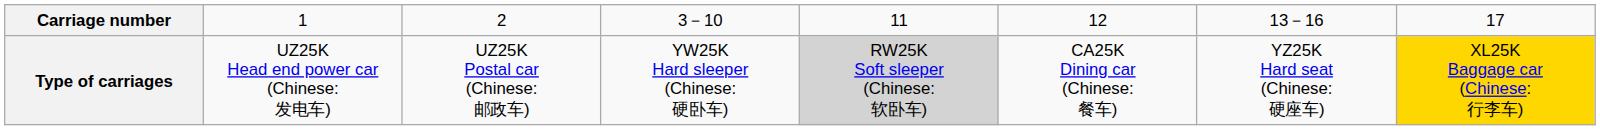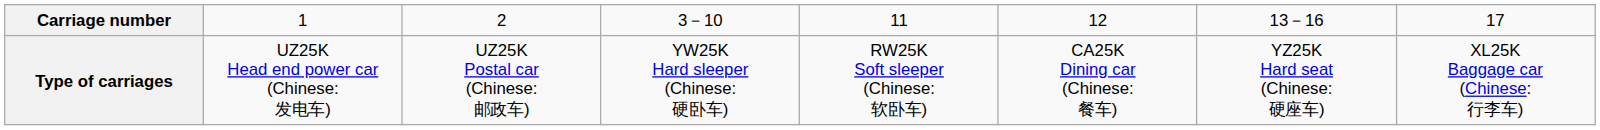(899, 79) lightgrey background -> (899, 79) no background
(1495, 79) gold background -> (1495, 79) no background
